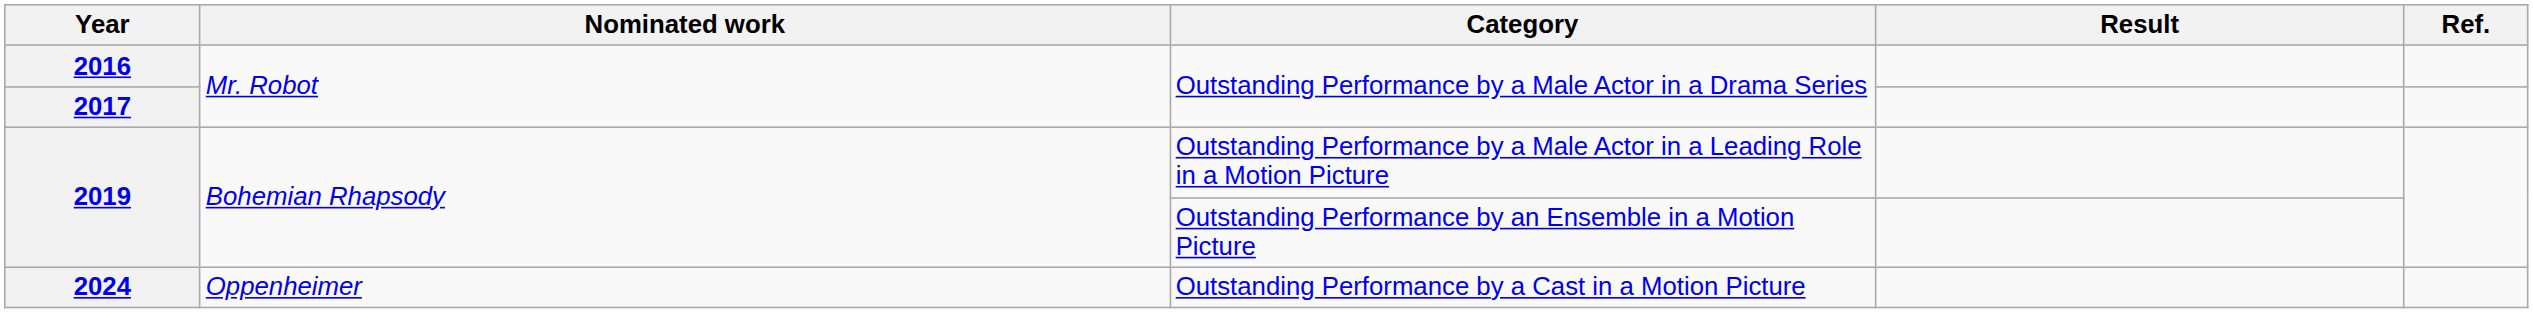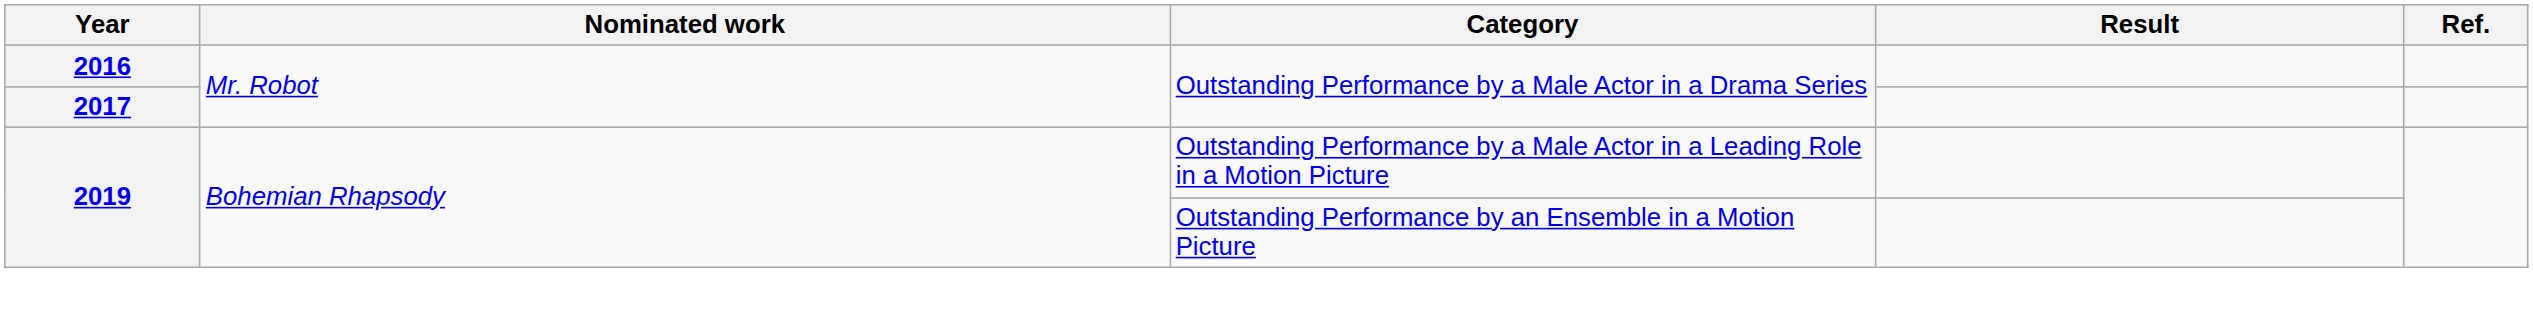- row: (102, 287)
